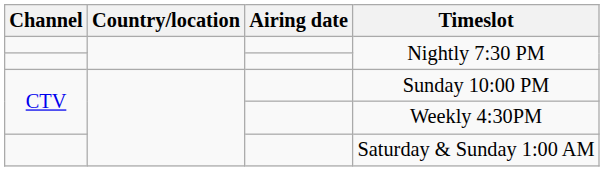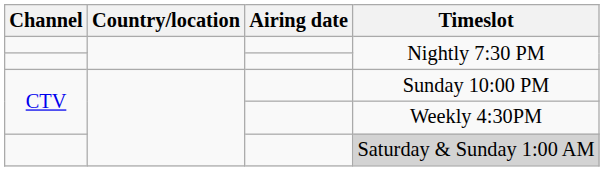(476, 149) no background -> (476, 149) lightgrey background
